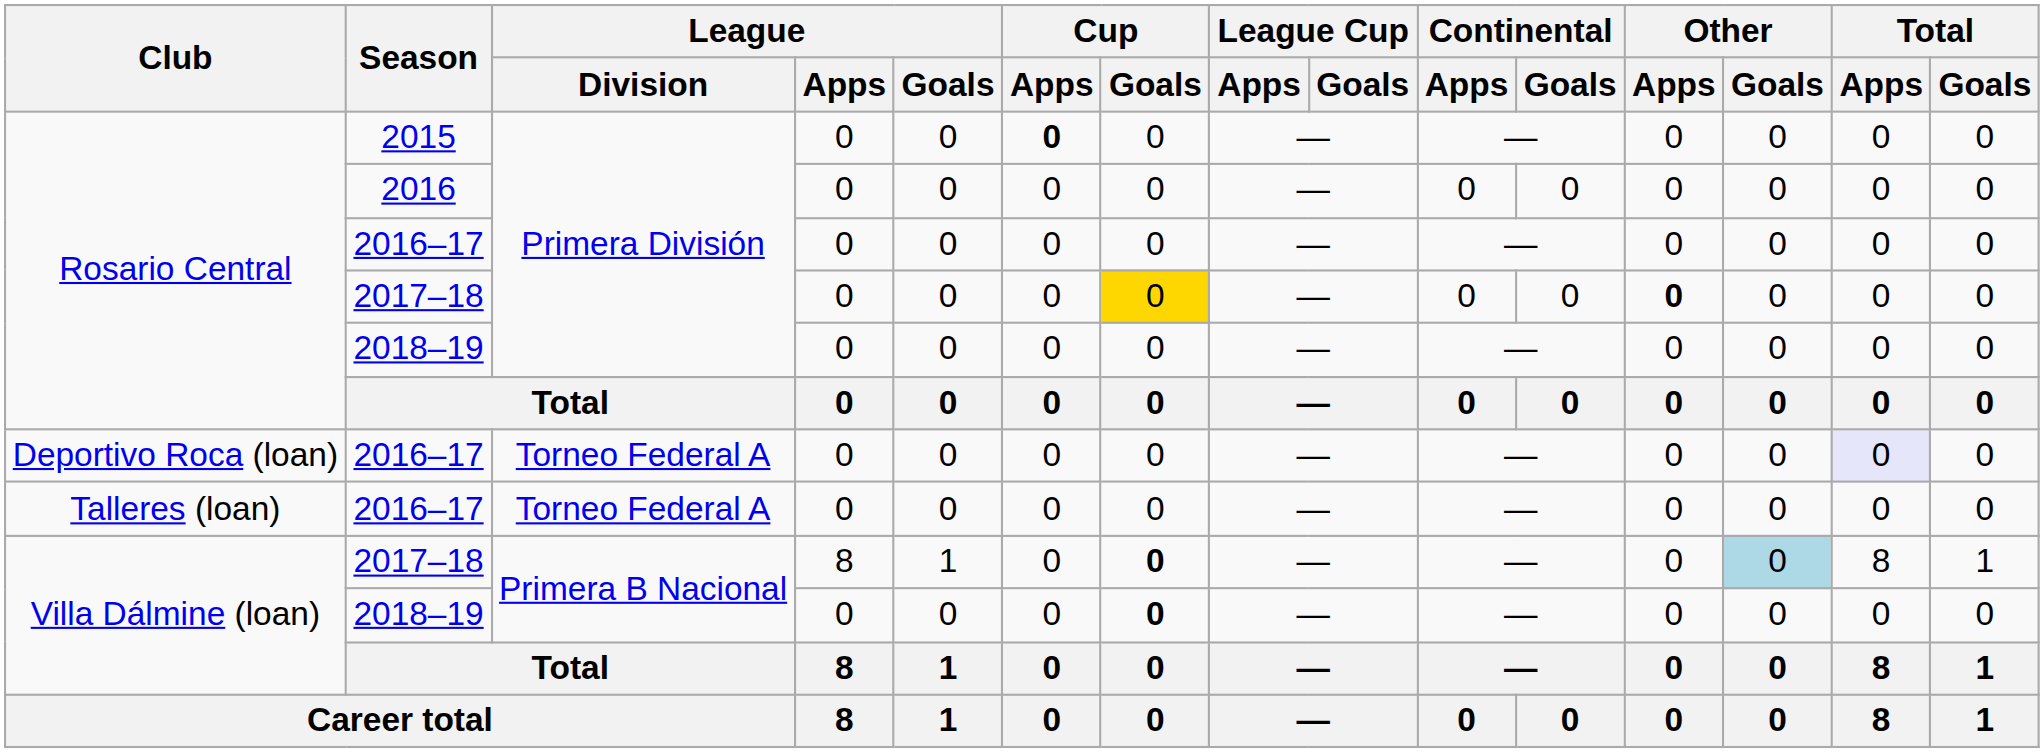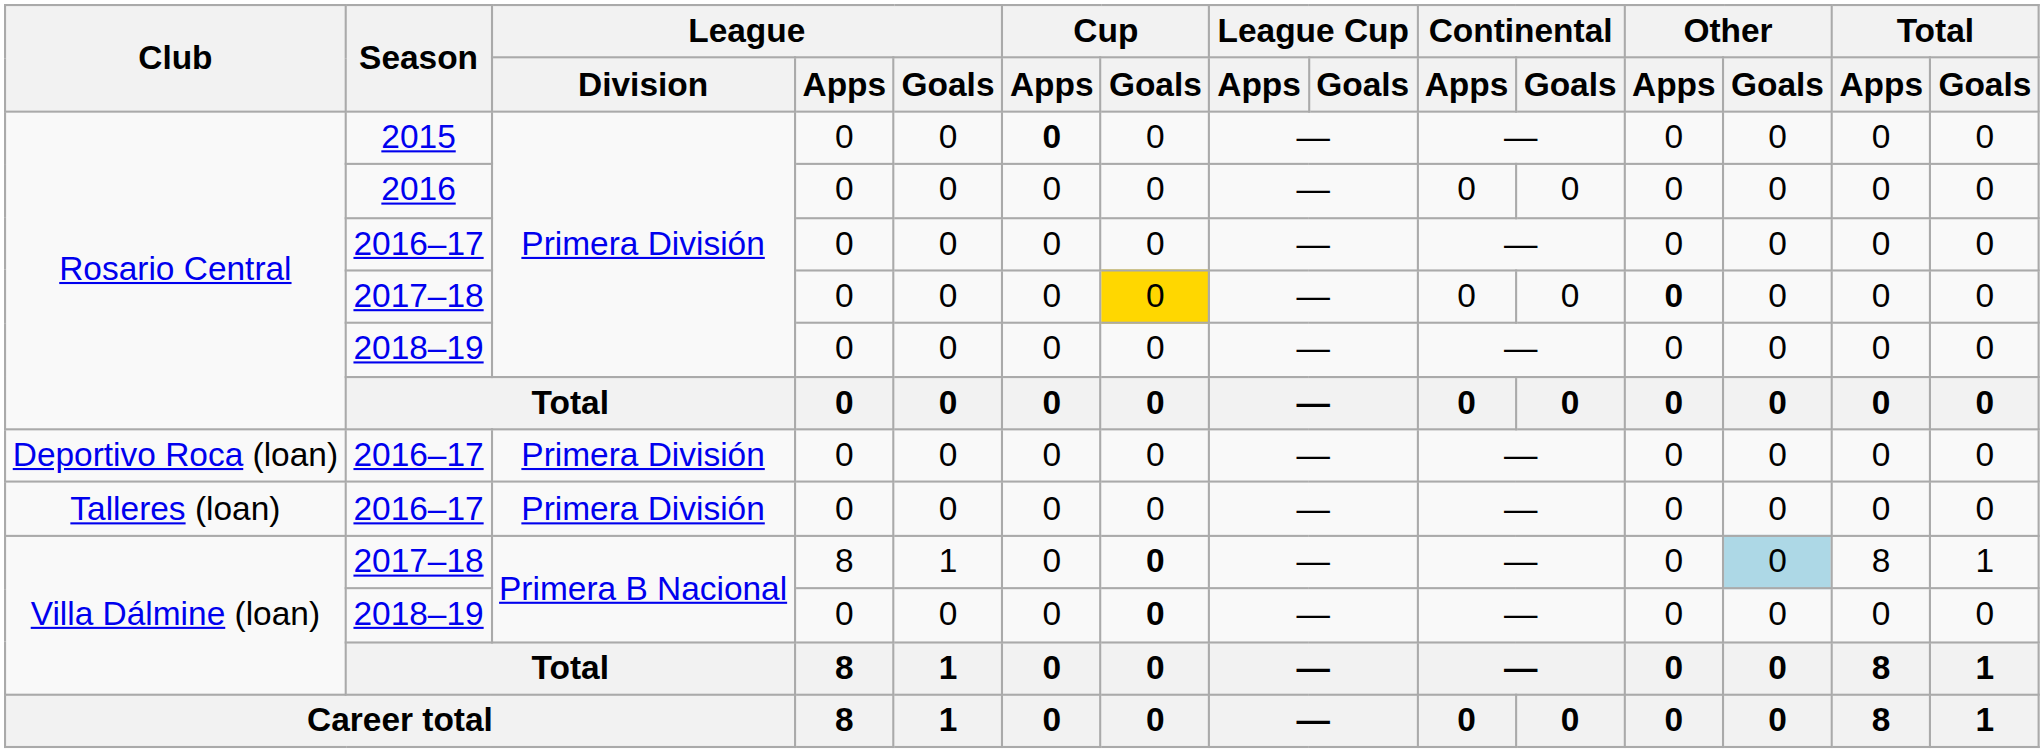(643, 455) Torneo Federal A -> (643, 455) Primera División
(1881, 455) lavender background -> (1881, 455) no background
(643, 508) Torneo Federal A -> (643, 508) Primera División
